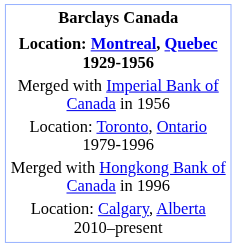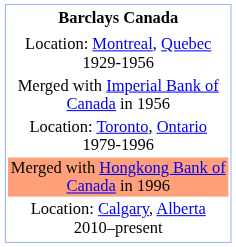(118, 53) bold -> (118, 53) normal
(118, 177) no background -> (118, 177) lightsalmon background
